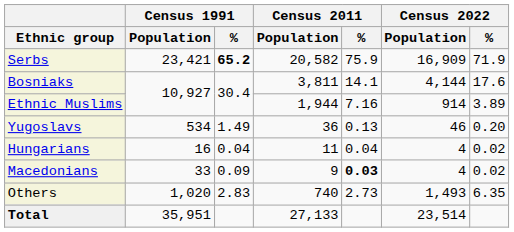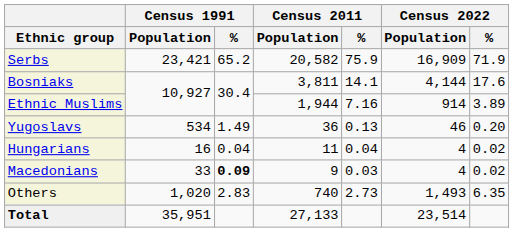(234, 60) bold -> (234, 60) normal
(234, 171) normal -> (234, 171) bold
(361, 171) bold -> (361, 171) normal
